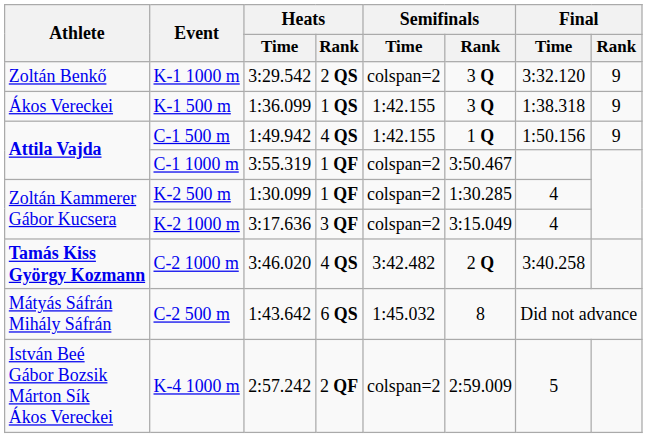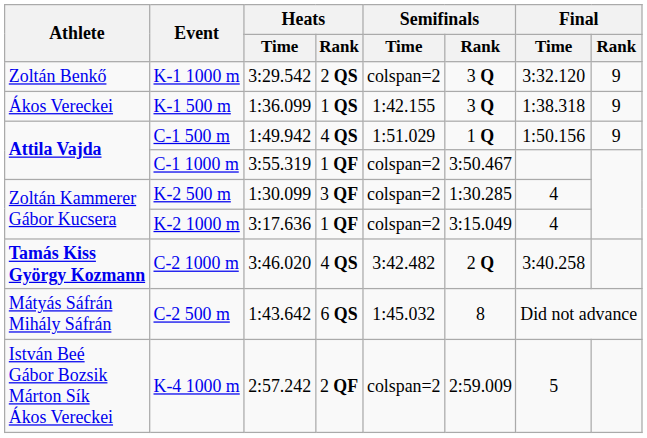(404, 135) 1:42.155 -> (404, 135) 1:51.029
(339, 194) 1 QF -> (339, 194) 3 QF
(339, 224) 3 QF -> (339, 224) 1 QF
